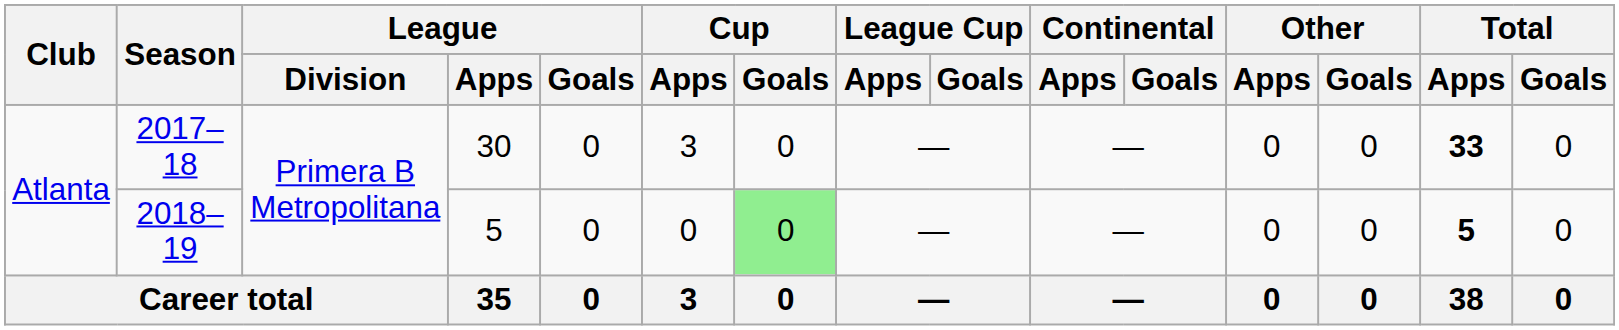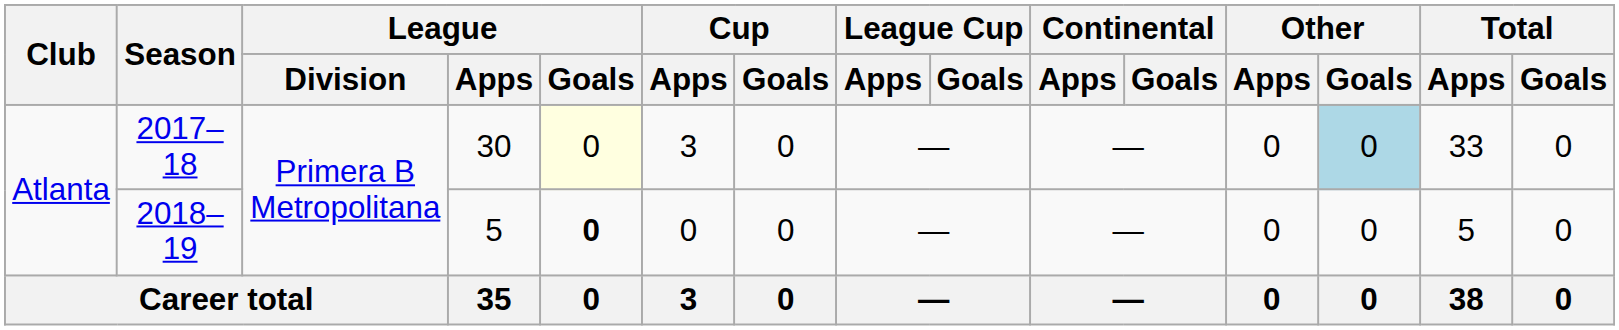(591, 146) no background -> (591, 146) lightyellow background
(1369, 146) no background -> (1369, 146) lightblue background
(1466, 146) bold -> (1466, 146) normal
(591, 231) normal -> (591, 231) bold
(786, 231) lightgreen background -> (786, 231) no background
(1466, 231) bold -> (1466, 231) normal
